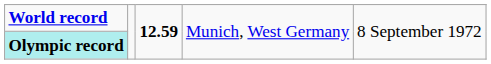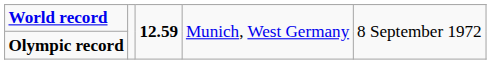(66, 45) paleturquoise background -> (66, 45) no background
